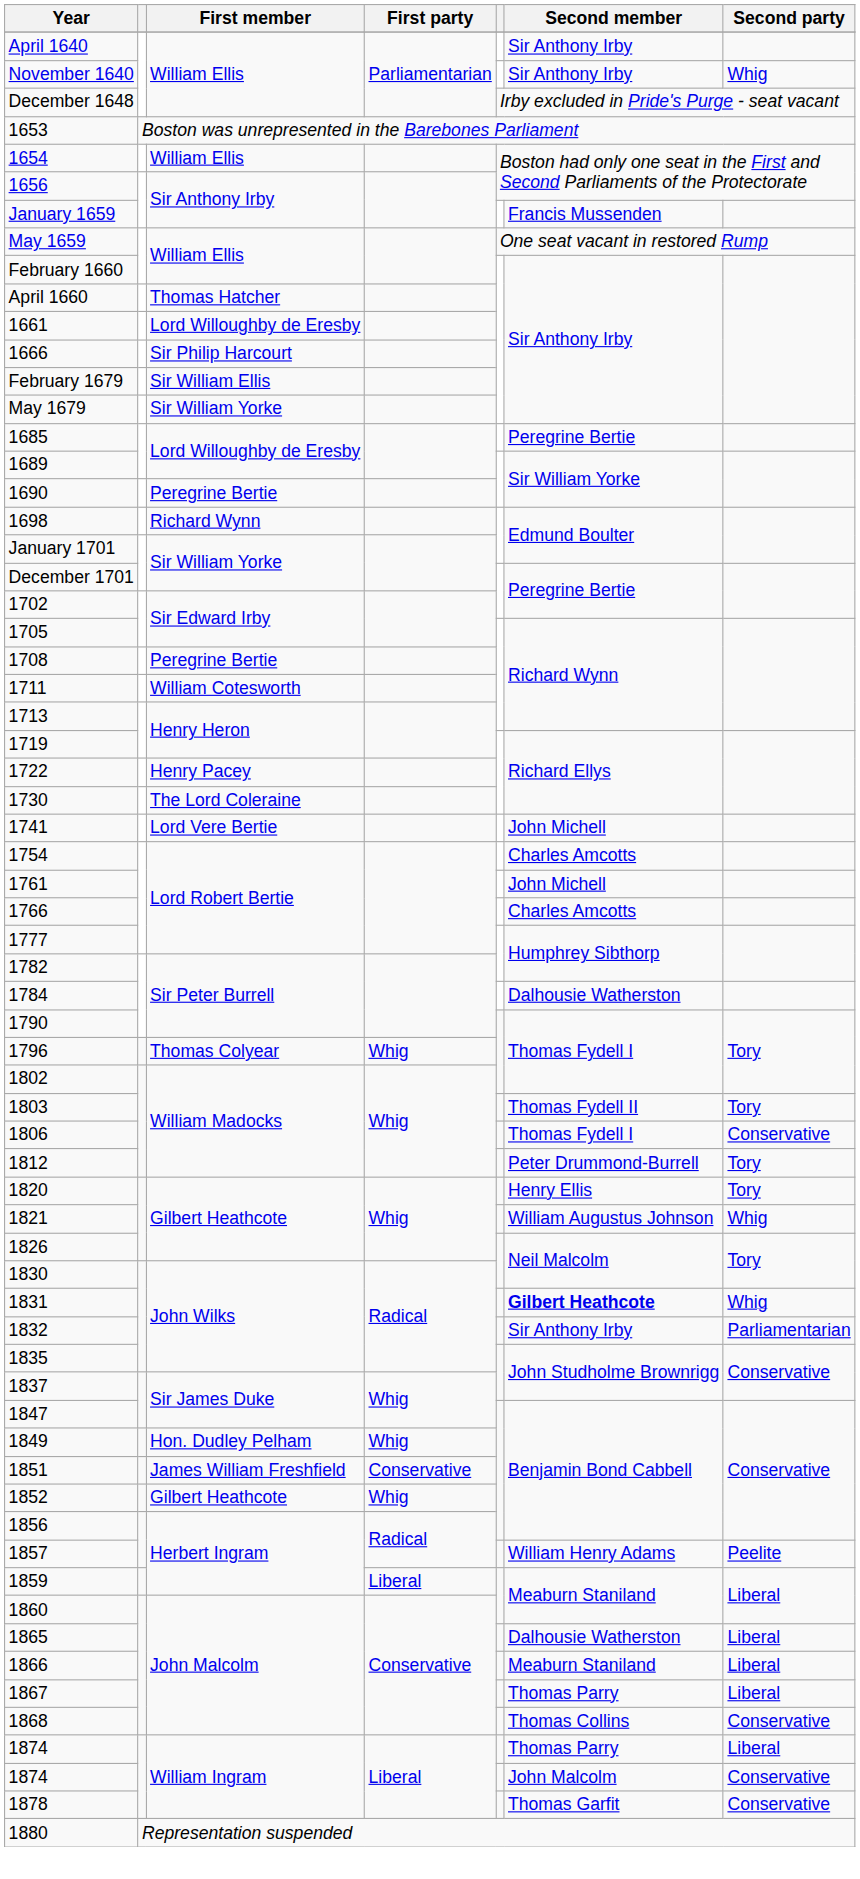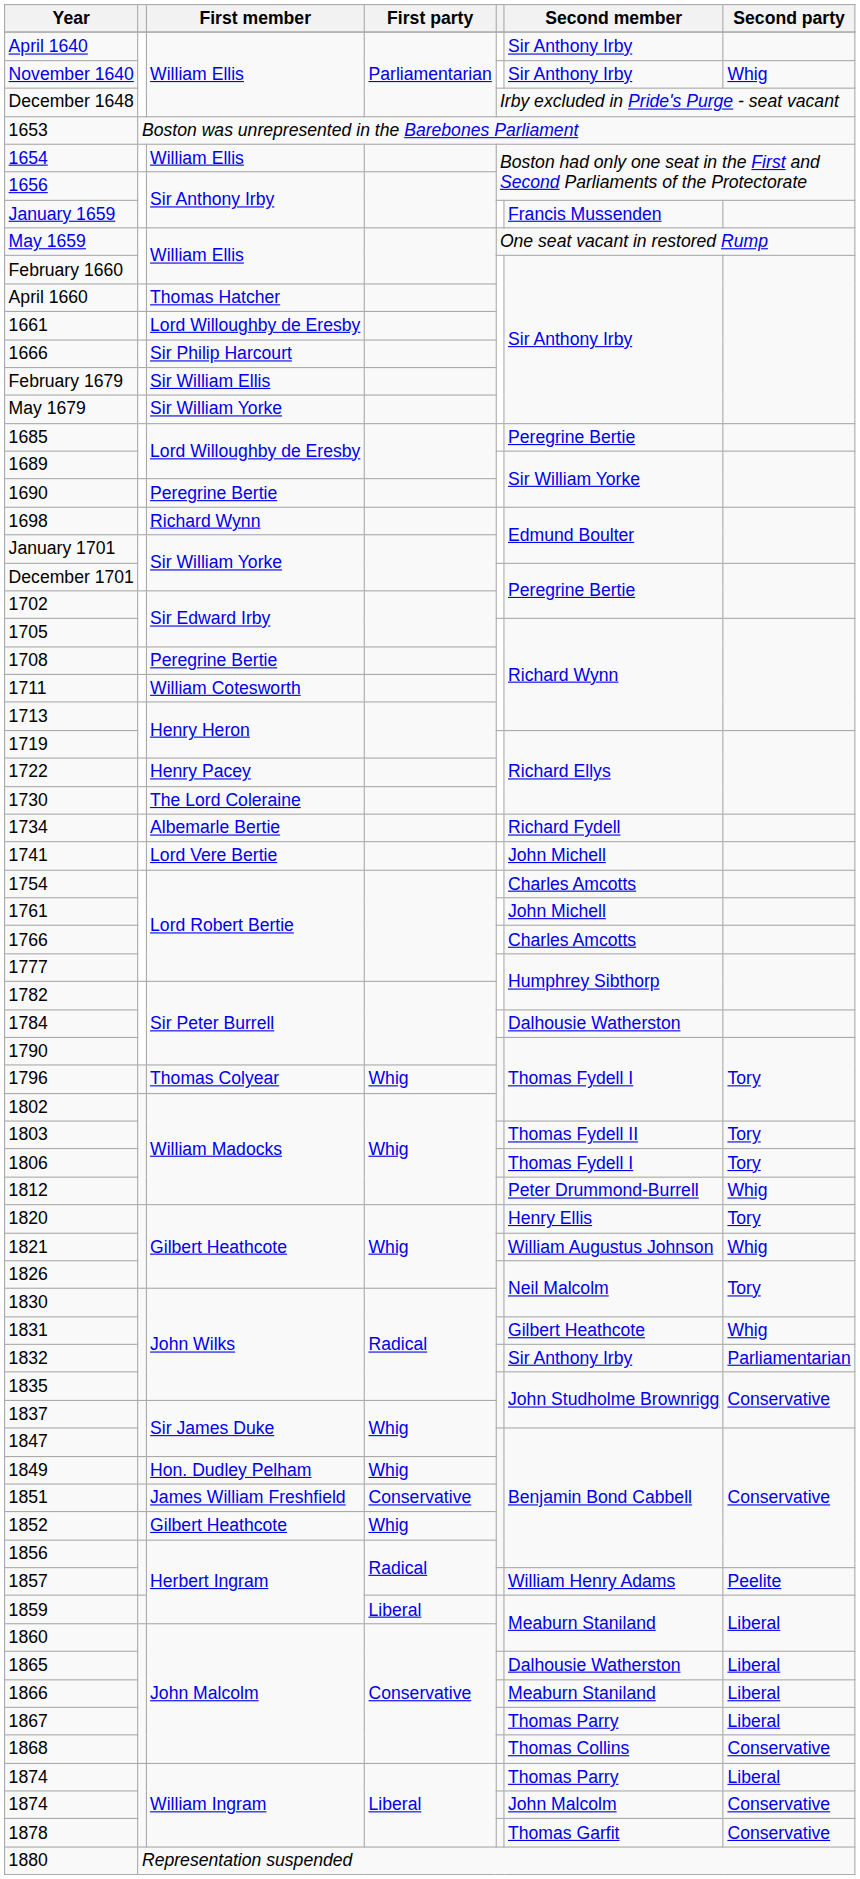+ row: (28, 827)
(779, 1134) Conservative -> (744, 1162) Tory
(744, 1162) Tory -> (747, 1190) Whig
(581, 1302) bold -> (576, 1330) normal
